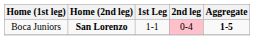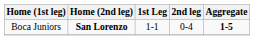(186, 27) pink background -> (186, 27) no background
